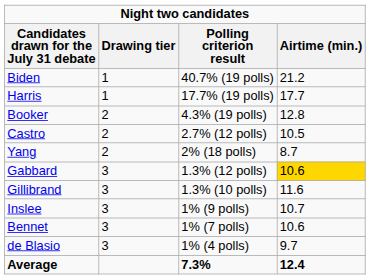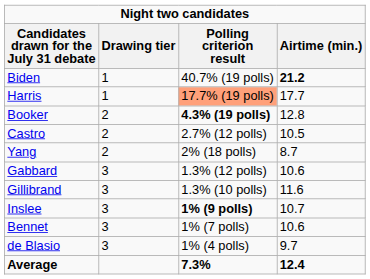(292, 77) normal -> (292, 77) bold
(228, 96) no background -> (228, 96) lightsalmon background
(224, 115) normal -> (226, 115) bold
(292, 171) gold background -> (292, 171) no background
(215, 208) normal -> (217, 208) bold
